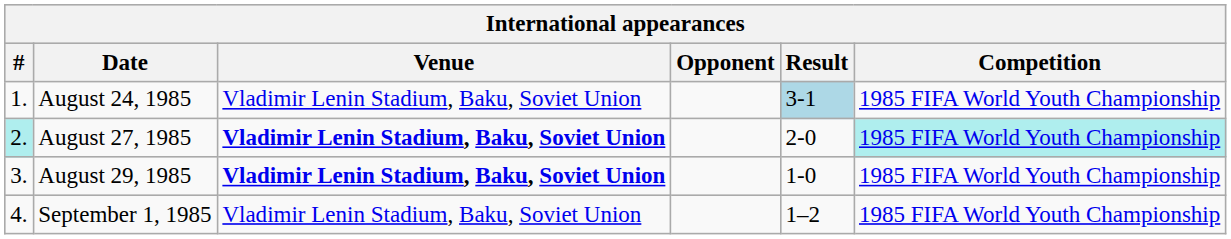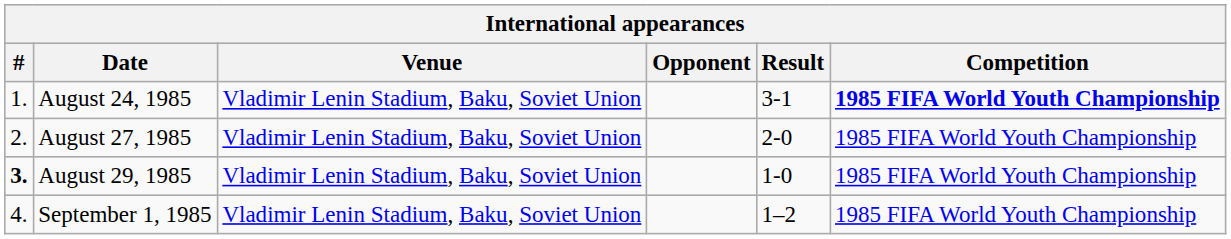(801, 99) lightblue background -> (777, 99) no background
(1040, 99) normal -> (1027, 99) bold
(19, 137) paleturquoise background -> (19, 137) no background
(444, 137) bold -> (432, 137) normal
(1040, 137) paleturquoise background -> (1016, 137) no background
(19, 175) normal -> (19, 175) bold
(444, 175) bold -> (432, 175) normal
